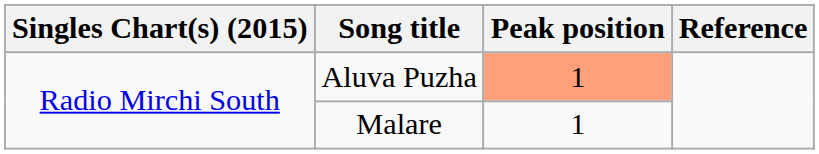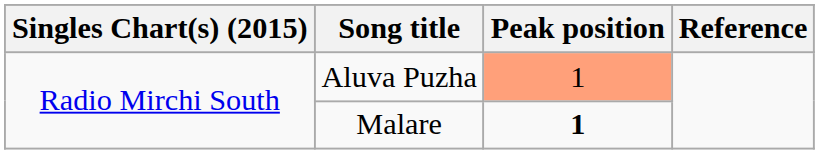(578, 124) normal -> (578, 124) bold
